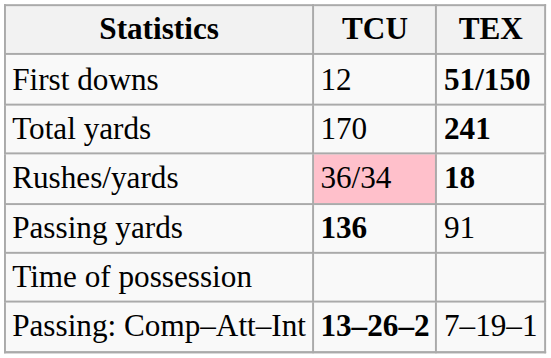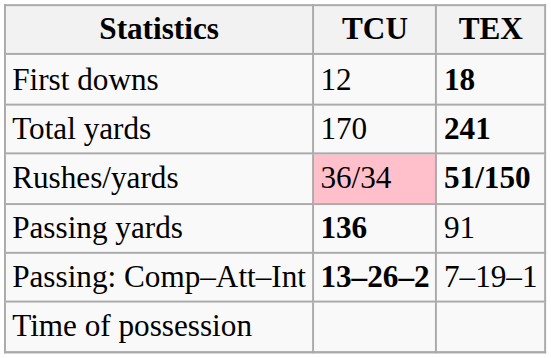(487, 78) 51/150 -> (460, 78) 18
(460, 177) 18 -> (487, 177) 51/150
rows swapped: (159, 326) <-> (132, 276)
